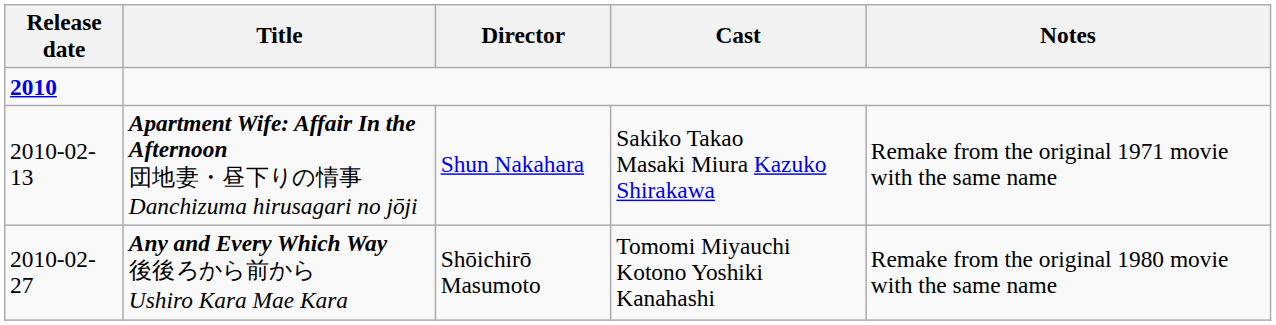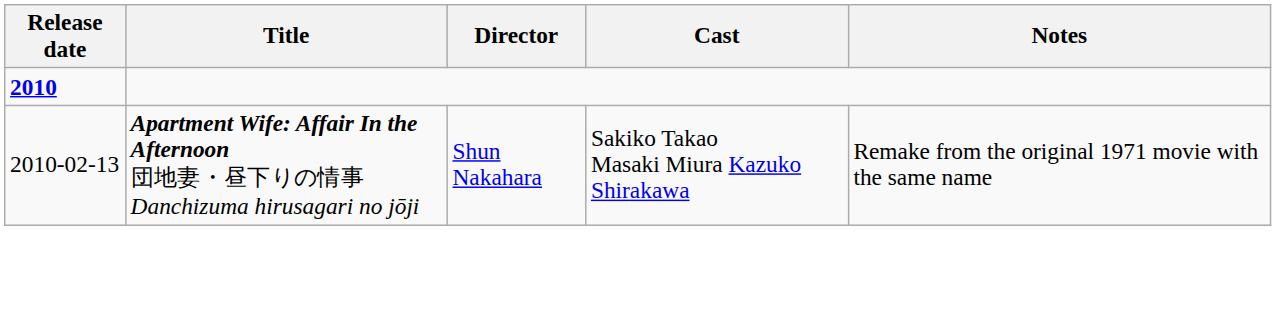- row: (258, 272)
